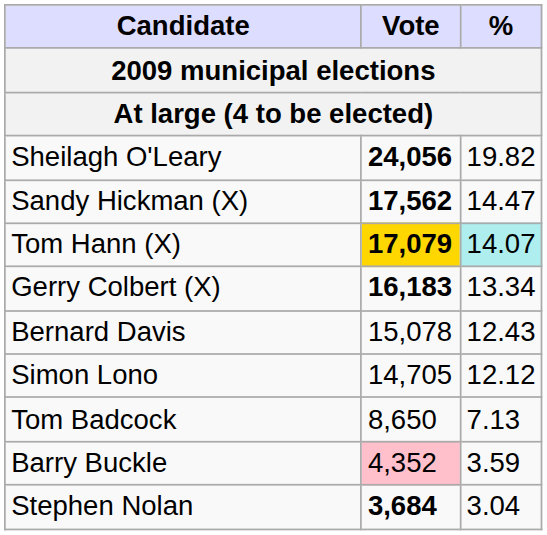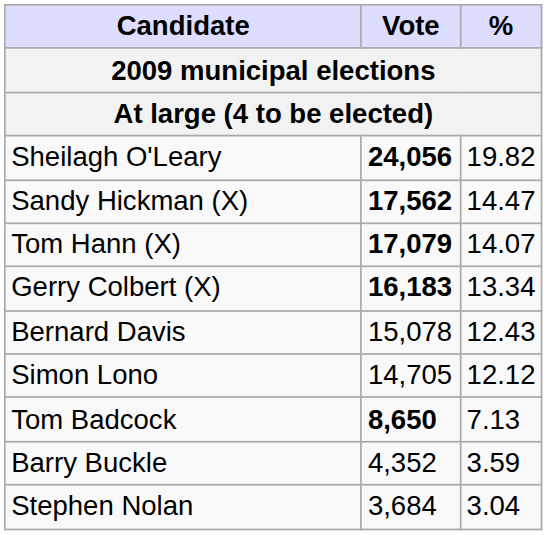(410, 244) gold background -> (410, 244) no background
(501, 244) paleturquoise background -> (501, 244) no background
(402, 419) normal -> (402, 419) bold
(402, 462) pink background -> (402, 462) no background
(402, 506) bold -> (402, 506) normal
